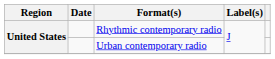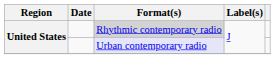(159, 29) no background -> (159, 29) lightgrey background
(151, 45) no background -> (151, 45) lavender background
